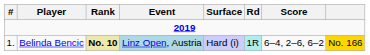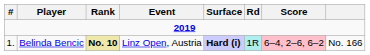(162, 43) lightblue background -> (162, 43) no background
(223, 43) normal -> (223, 43) bold
(294, 43) no background -> (294, 43) pink background
(345, 43) gold background -> (345, 43) no background
